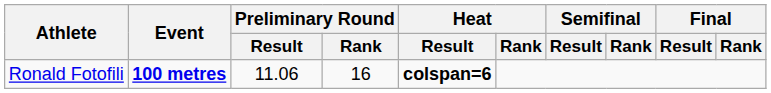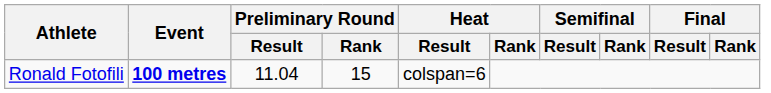(277, 75) 11.06 -> (277, 75) 11.04
(361, 75) 16 -> (361, 75) 15
(447, 75) bold -> (444, 75) normal
